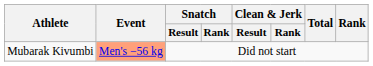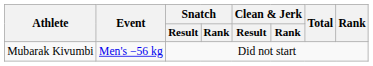(131, 51) lightsalmon background -> (131, 51) no background
